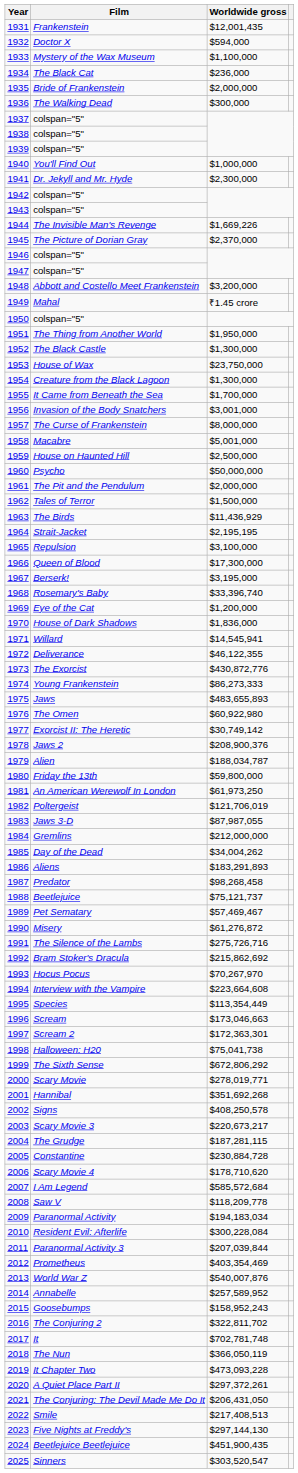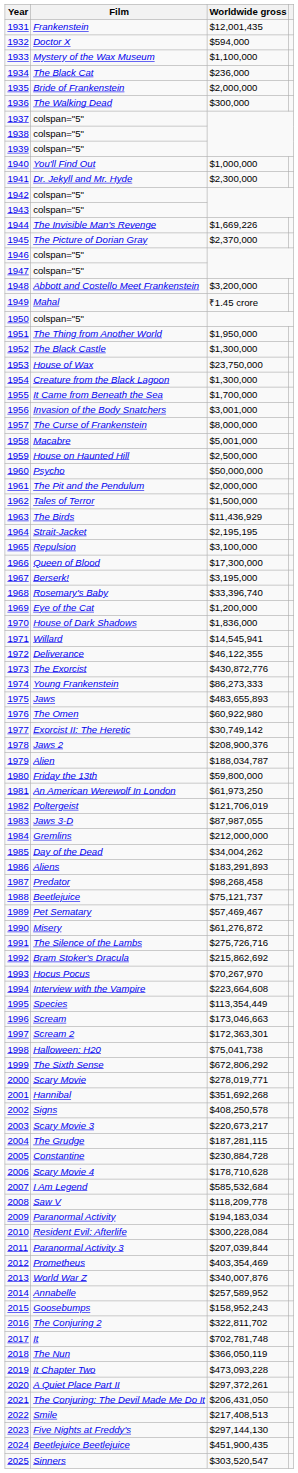(239, 1171) $178,710,620 -> (239, 1171) $178,710,628
(239, 1186) $585,572,684 -> (239, 1186) $585,532,684
(239, 1278) $540,007,876 -> (239, 1278) $340,007,876
